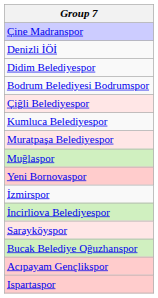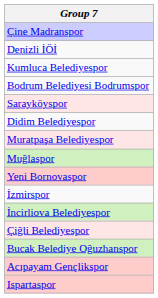(51, 67) Didim Belediyespor -> (57, 67) Kumluca Belediyespor
(48, 103) Çiğli Belediyespor -> (37, 103) Sarayköyspor
(57, 121) Kumluca Belediyespor -> (51, 121) Didim Belediyespor
(37, 230) Sarayköyspor -> (48, 230) Çiğli Belediyespor
